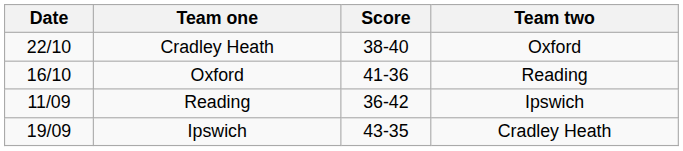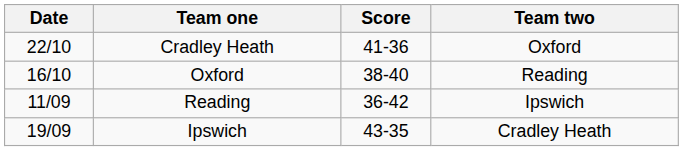(386, 46) 38-40 -> (386, 46) 41-36
(386, 74) 41-36 -> (386, 74) 38-40
